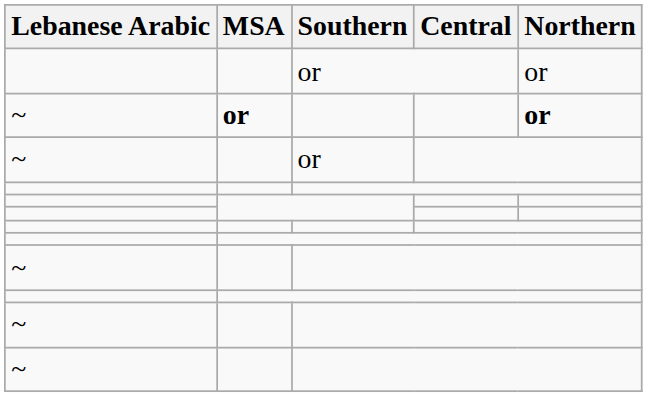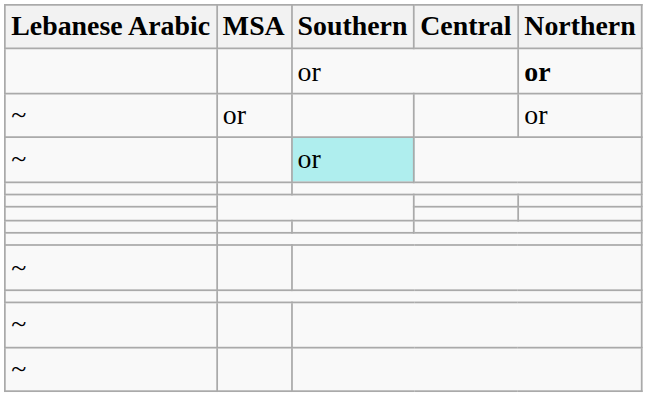(536, 70) normal -> (537, 70) bold
(236, 114) bold -> (234, 114) normal
(537, 114) bold -> (536, 114) normal
(309, 159) no background -> (309, 159) paleturquoise background
